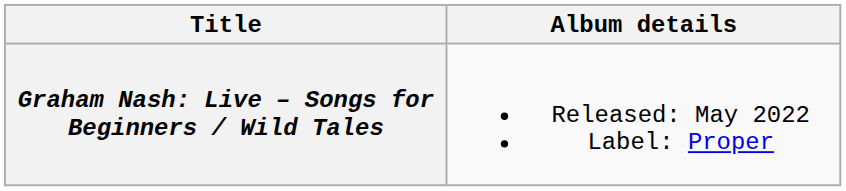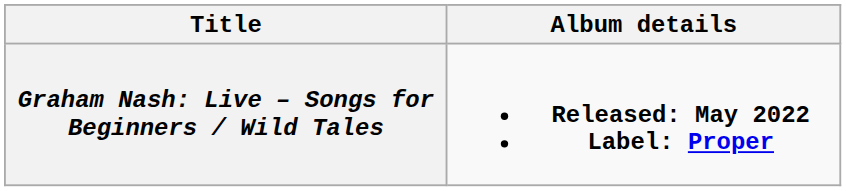(644, 129) normal -> (644, 129) bold
